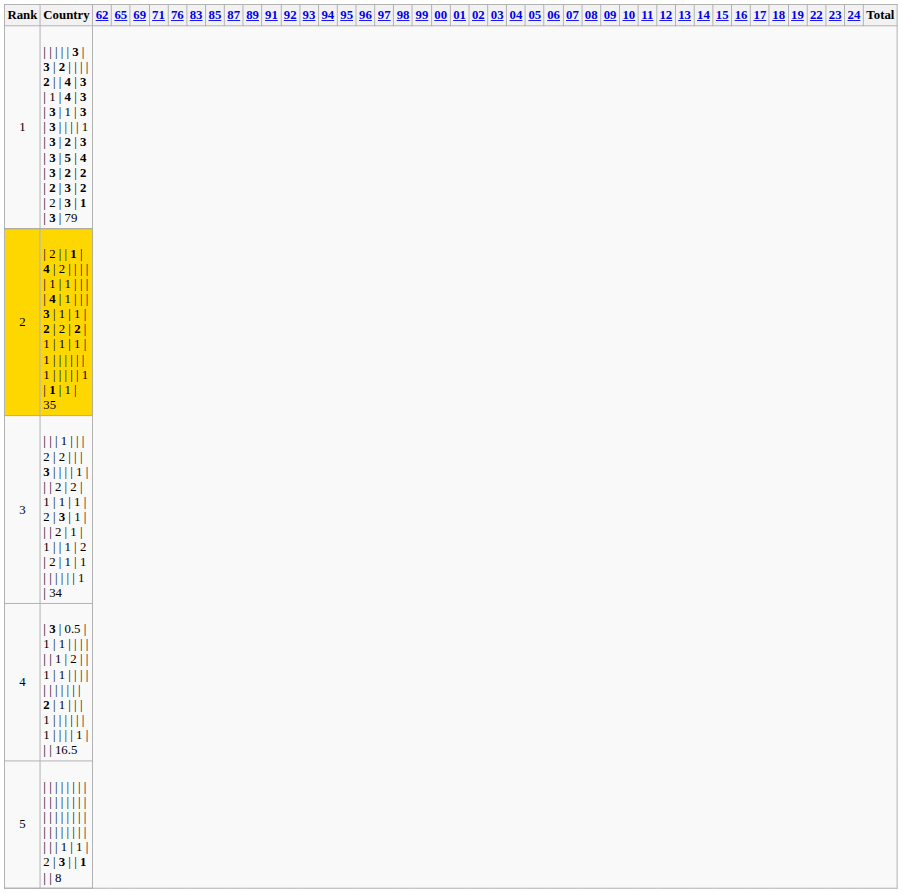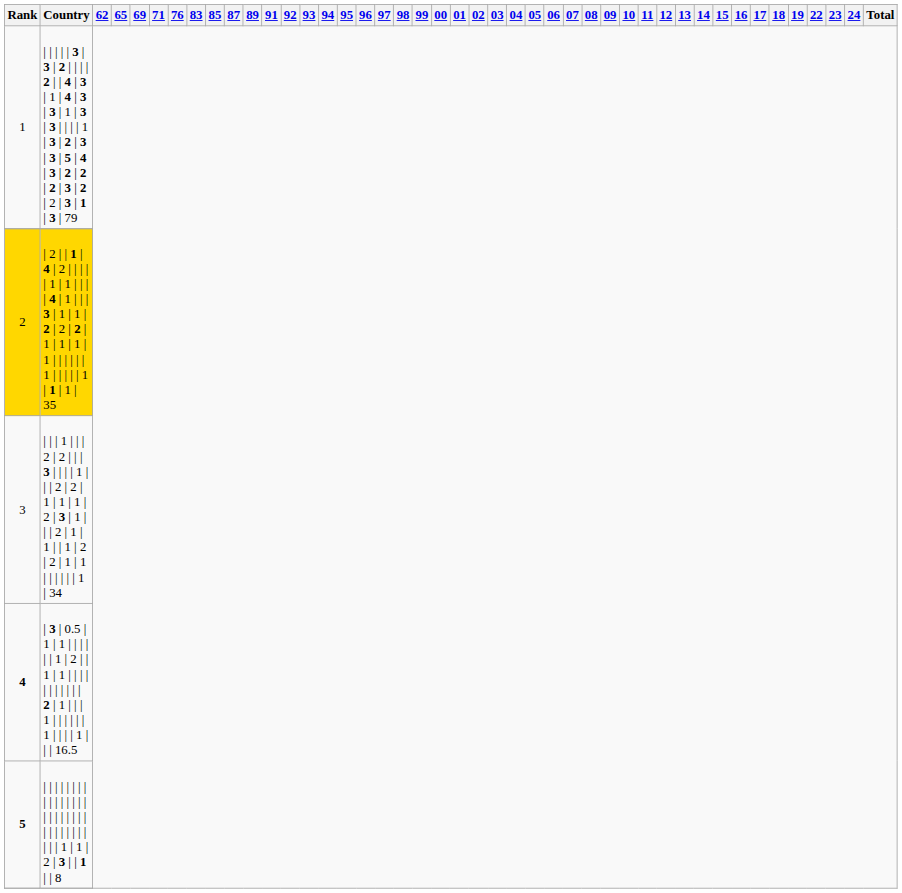(22, 682) normal -> (22, 682) bold
(22, 824) normal -> (22, 824) bold
